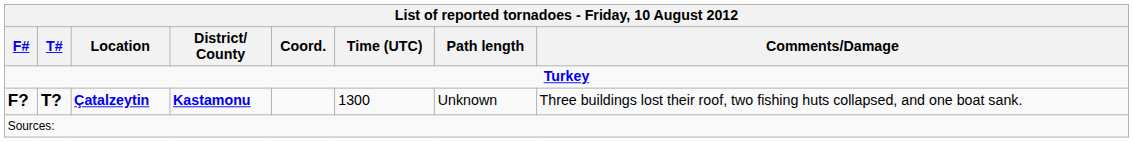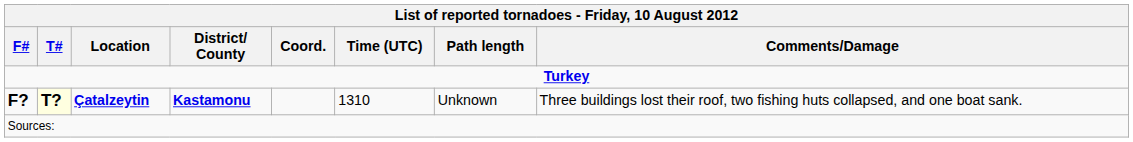(51, 101) no background -> (51, 101) lightyellow background
(354, 101) 1300 -> (354, 101) 1310
